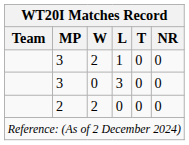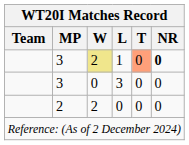(94, 60) no background -> (94, 60) khaki background
(139, 60) no background -> (139, 60) lightsalmon background
(158, 60) normal -> (158, 60) bold
